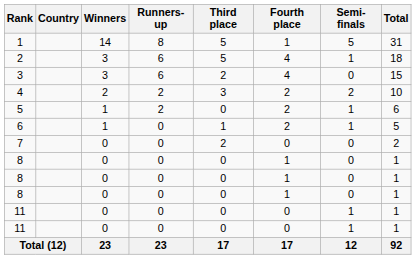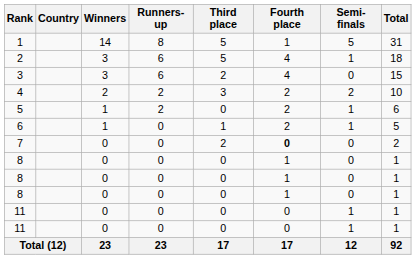(287, 144) normal -> (287, 144) bold
